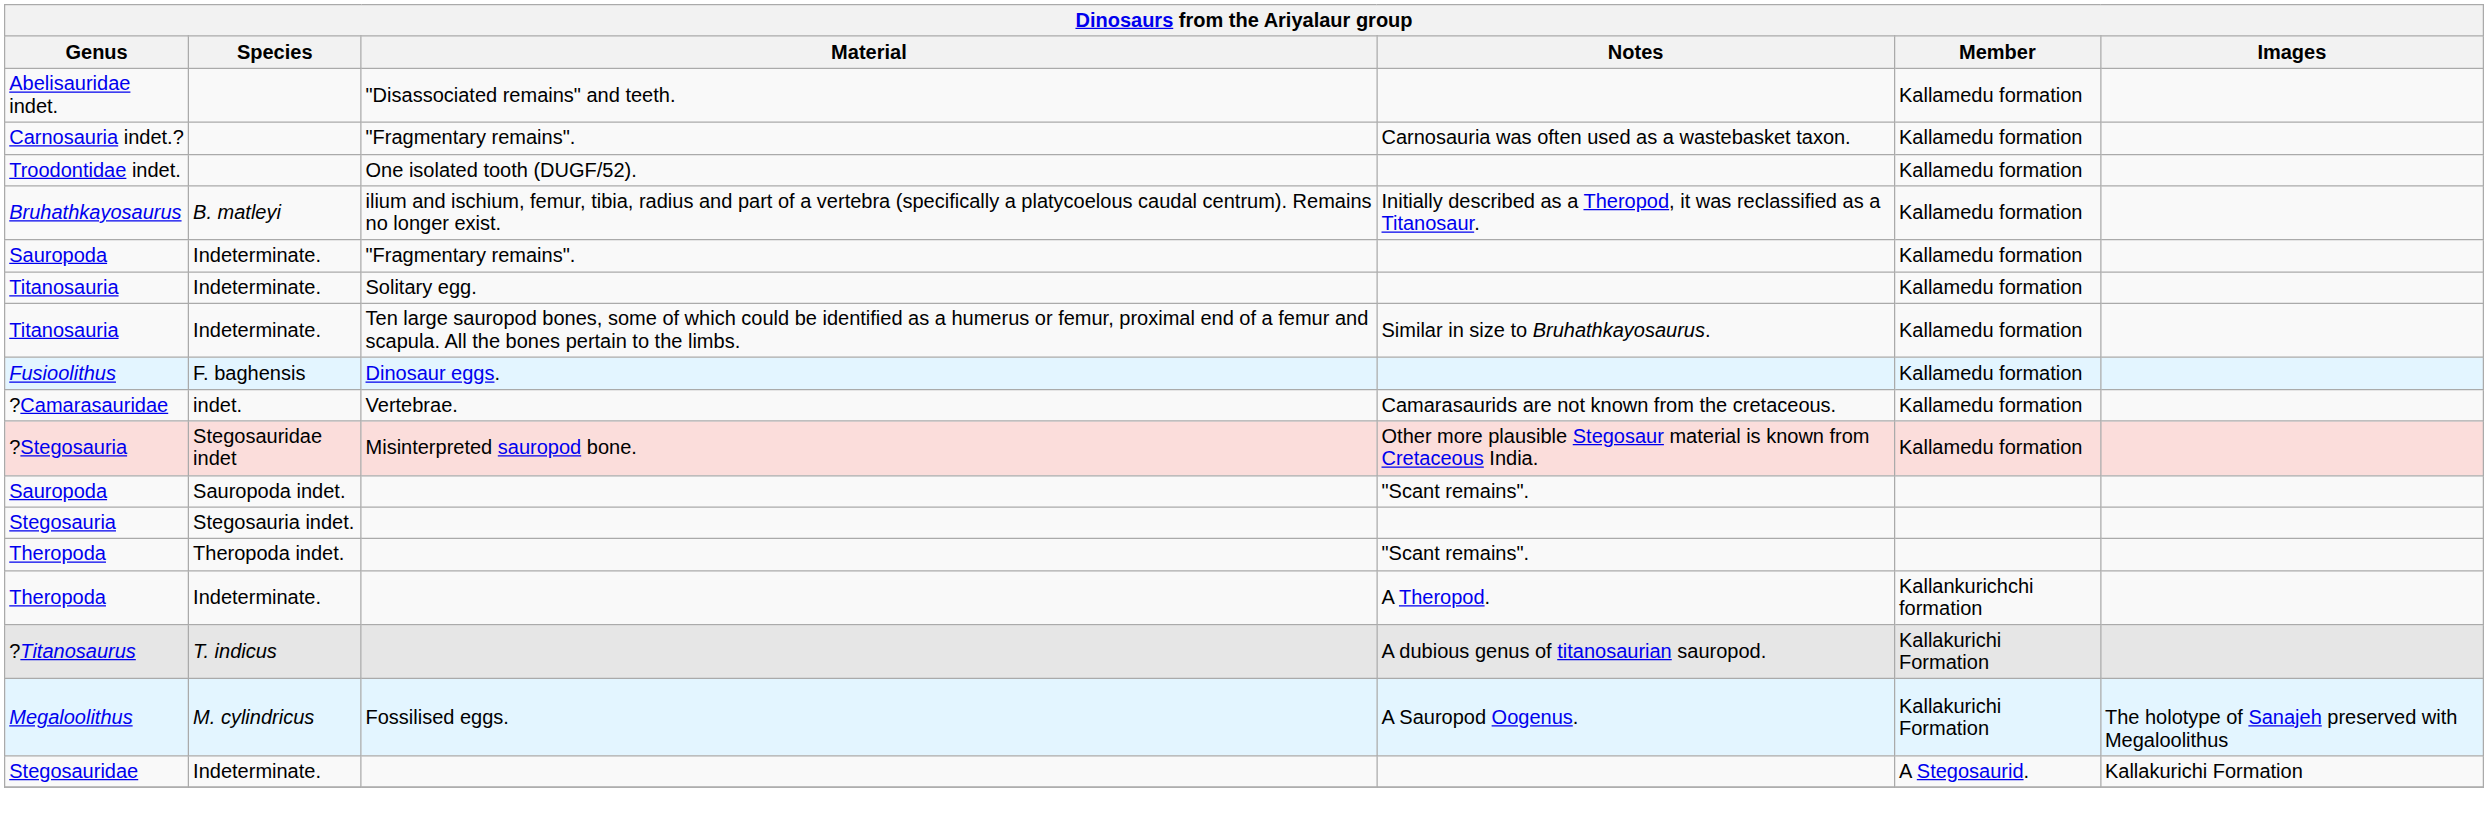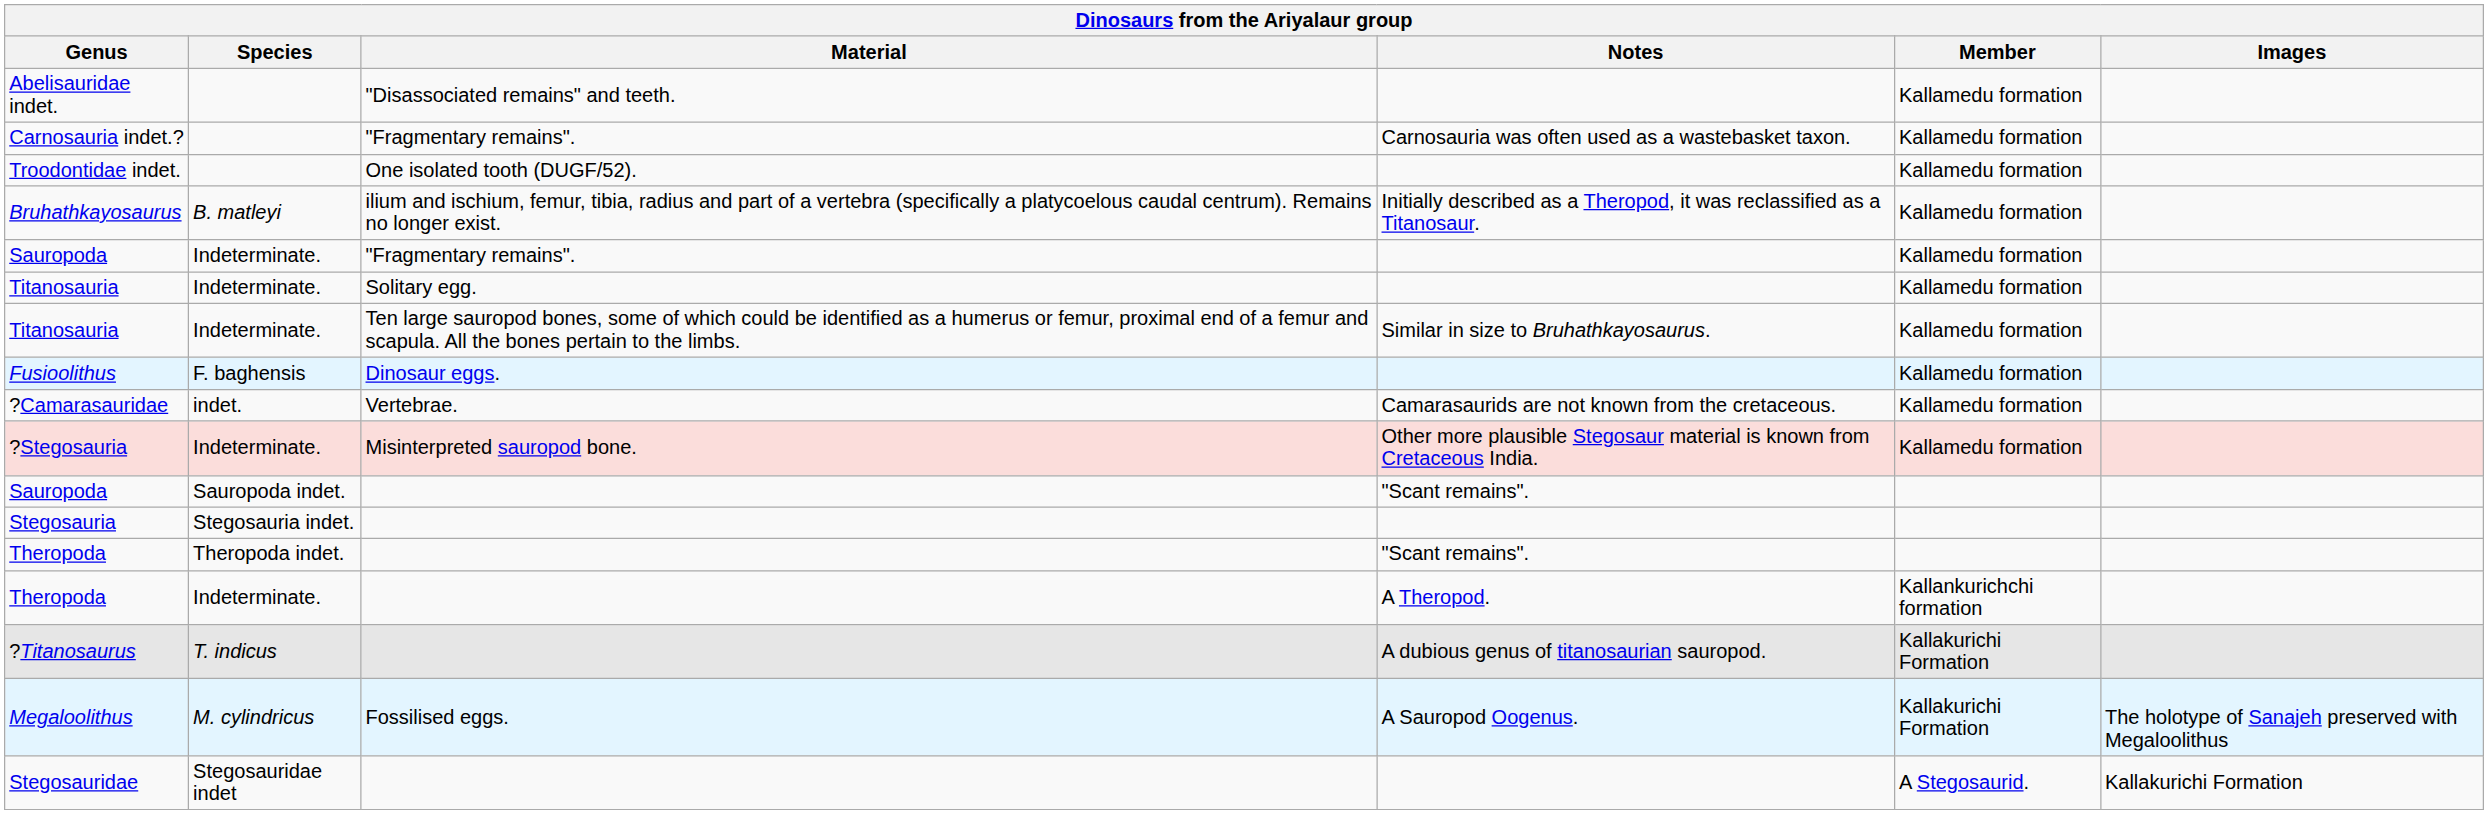(258, 448) Stegosauridae indet -> (257, 448) Indeterminate.
(257, 771) Indeterminate. -> (258, 782) Stegosauridae indet
